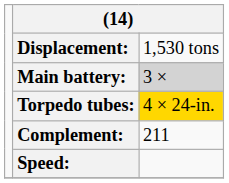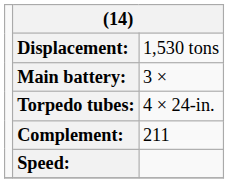(157, 76) lightgrey background -> (157, 76) no background
(179, 105) gold background -> (179, 105) no background
